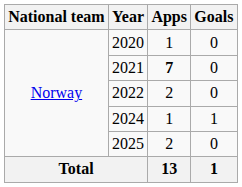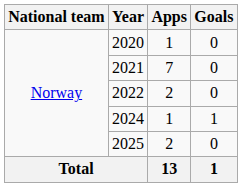(169, 67) bold -> (169, 67) normal
